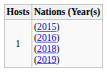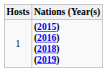(47, 43) normal -> (47, 43) bold
